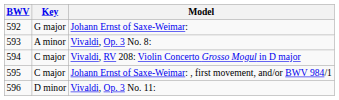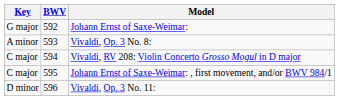columns swapped: (18, 12) <-> (50, 12)
